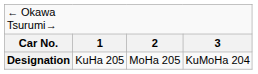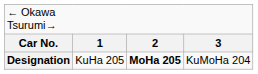(155, 60) normal -> (155, 60) bold
